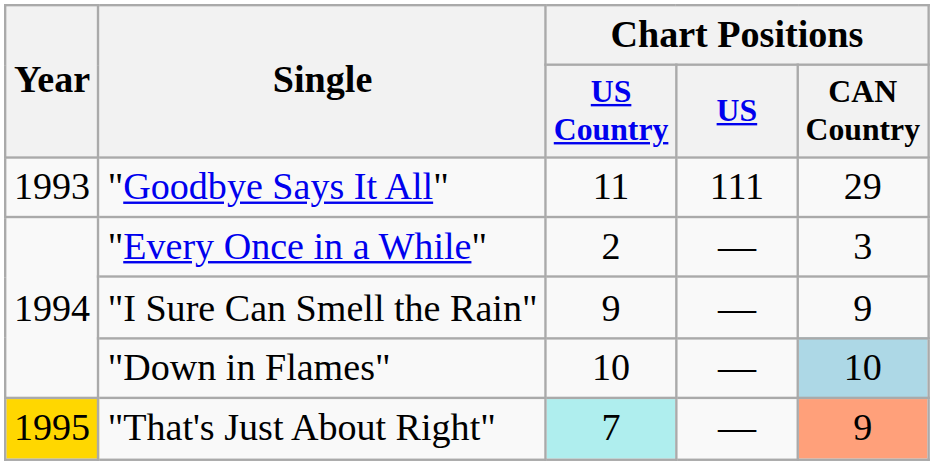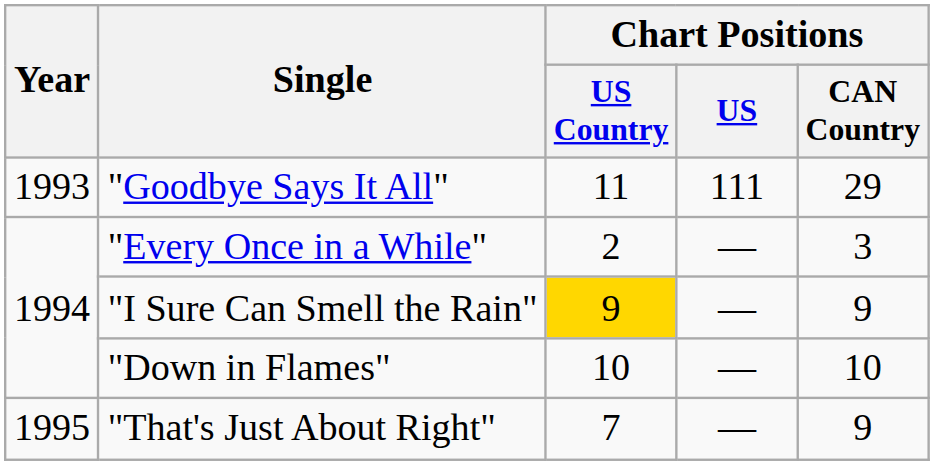(611, 307) no background -> (611, 307) gold background
(863, 367) lightblue background -> (863, 367) no background
(52, 427) gold background -> (52, 427) no background
(611, 427) paleturquoise background -> (611, 427) no background
(863, 427) lightsalmon background -> (863, 427) no background
